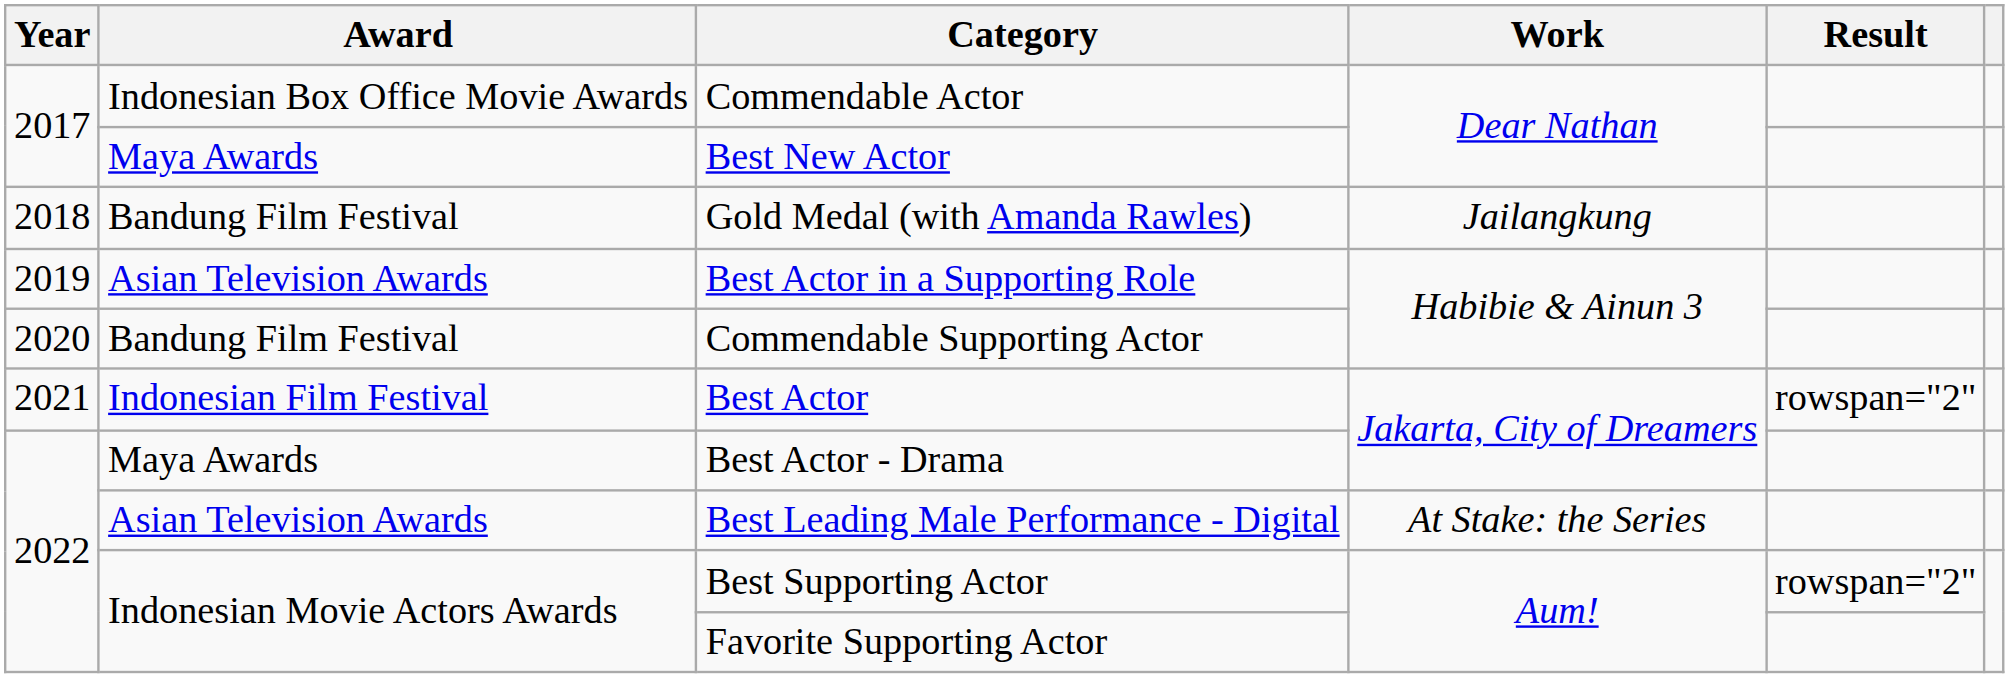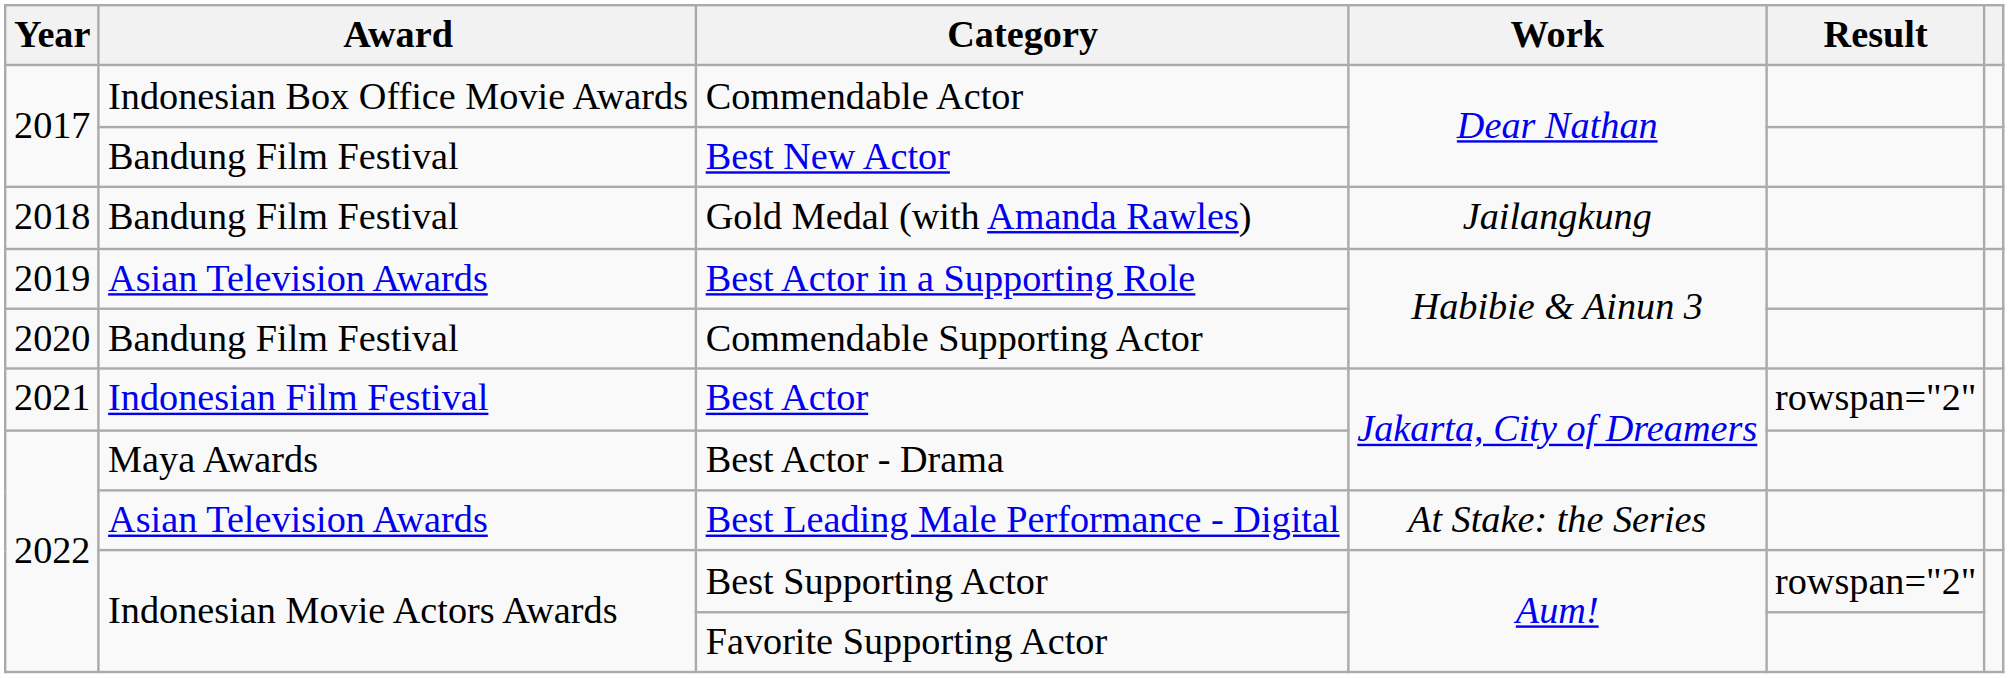(213, 156) Maya Awards -> (283, 156) Bandung Film Festival
